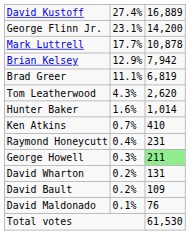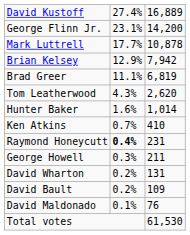(124, 141) normal -> (124, 141) bold
(156, 157) lightgreen background -> (156, 157) no background
